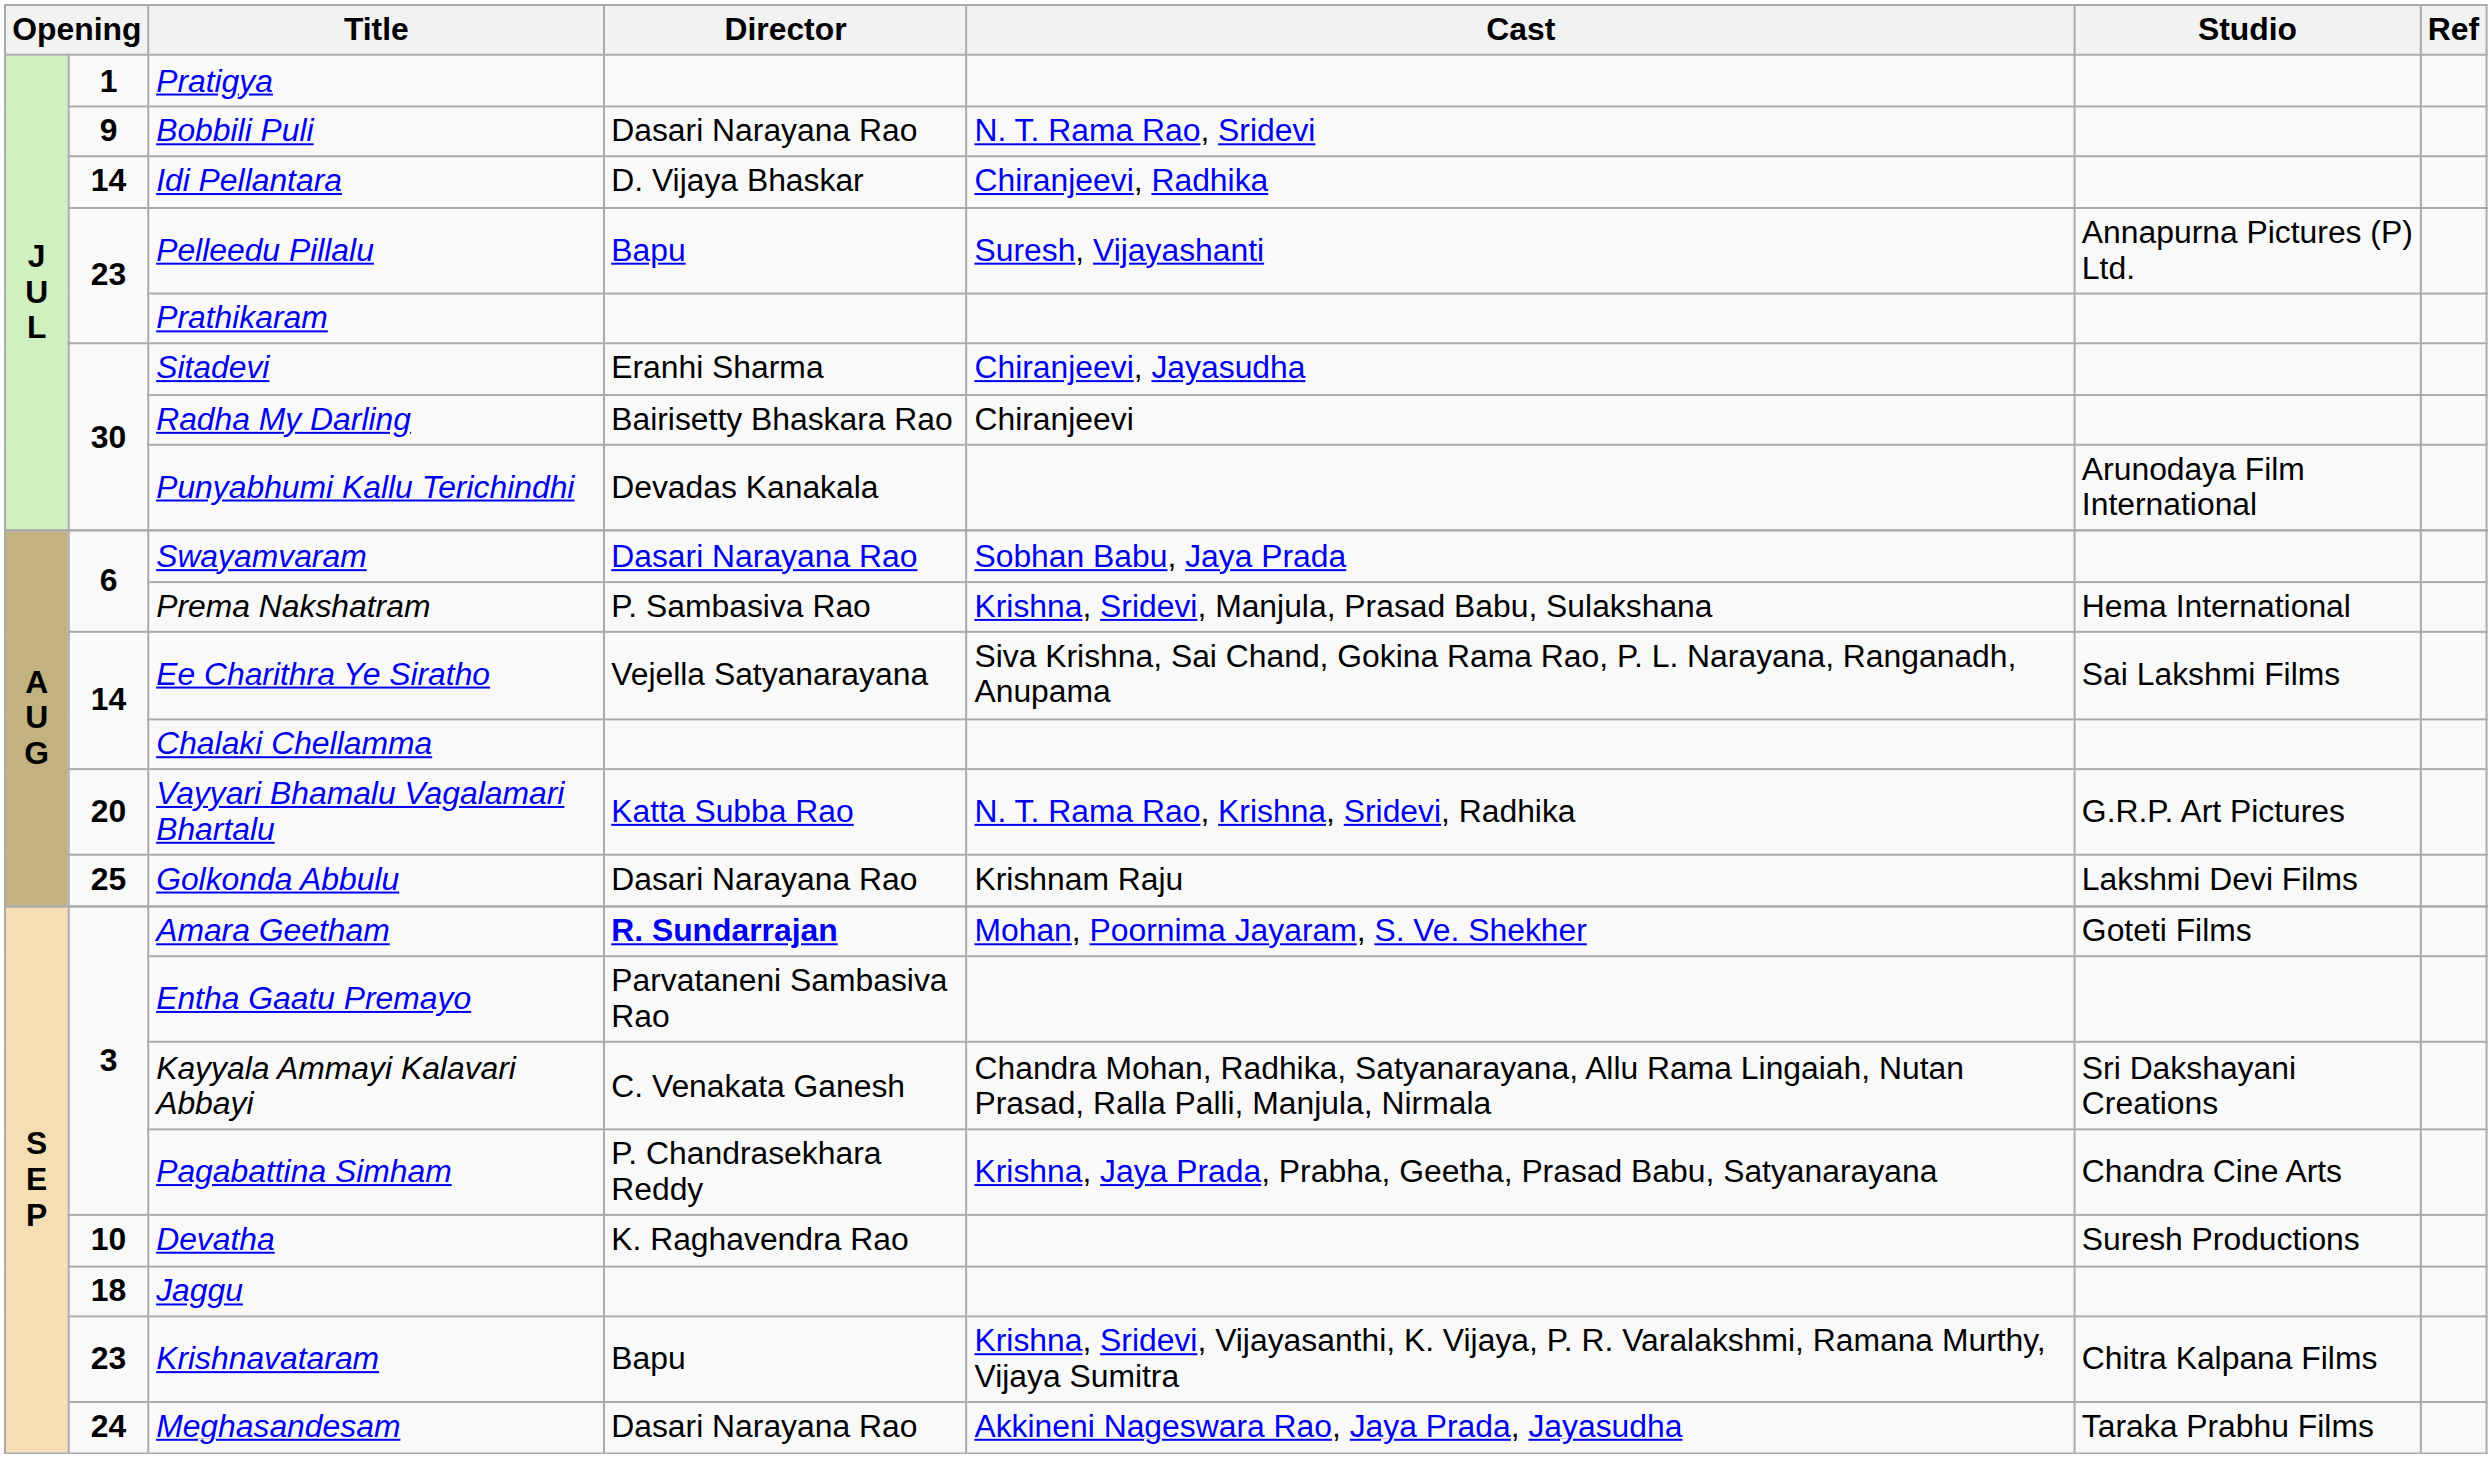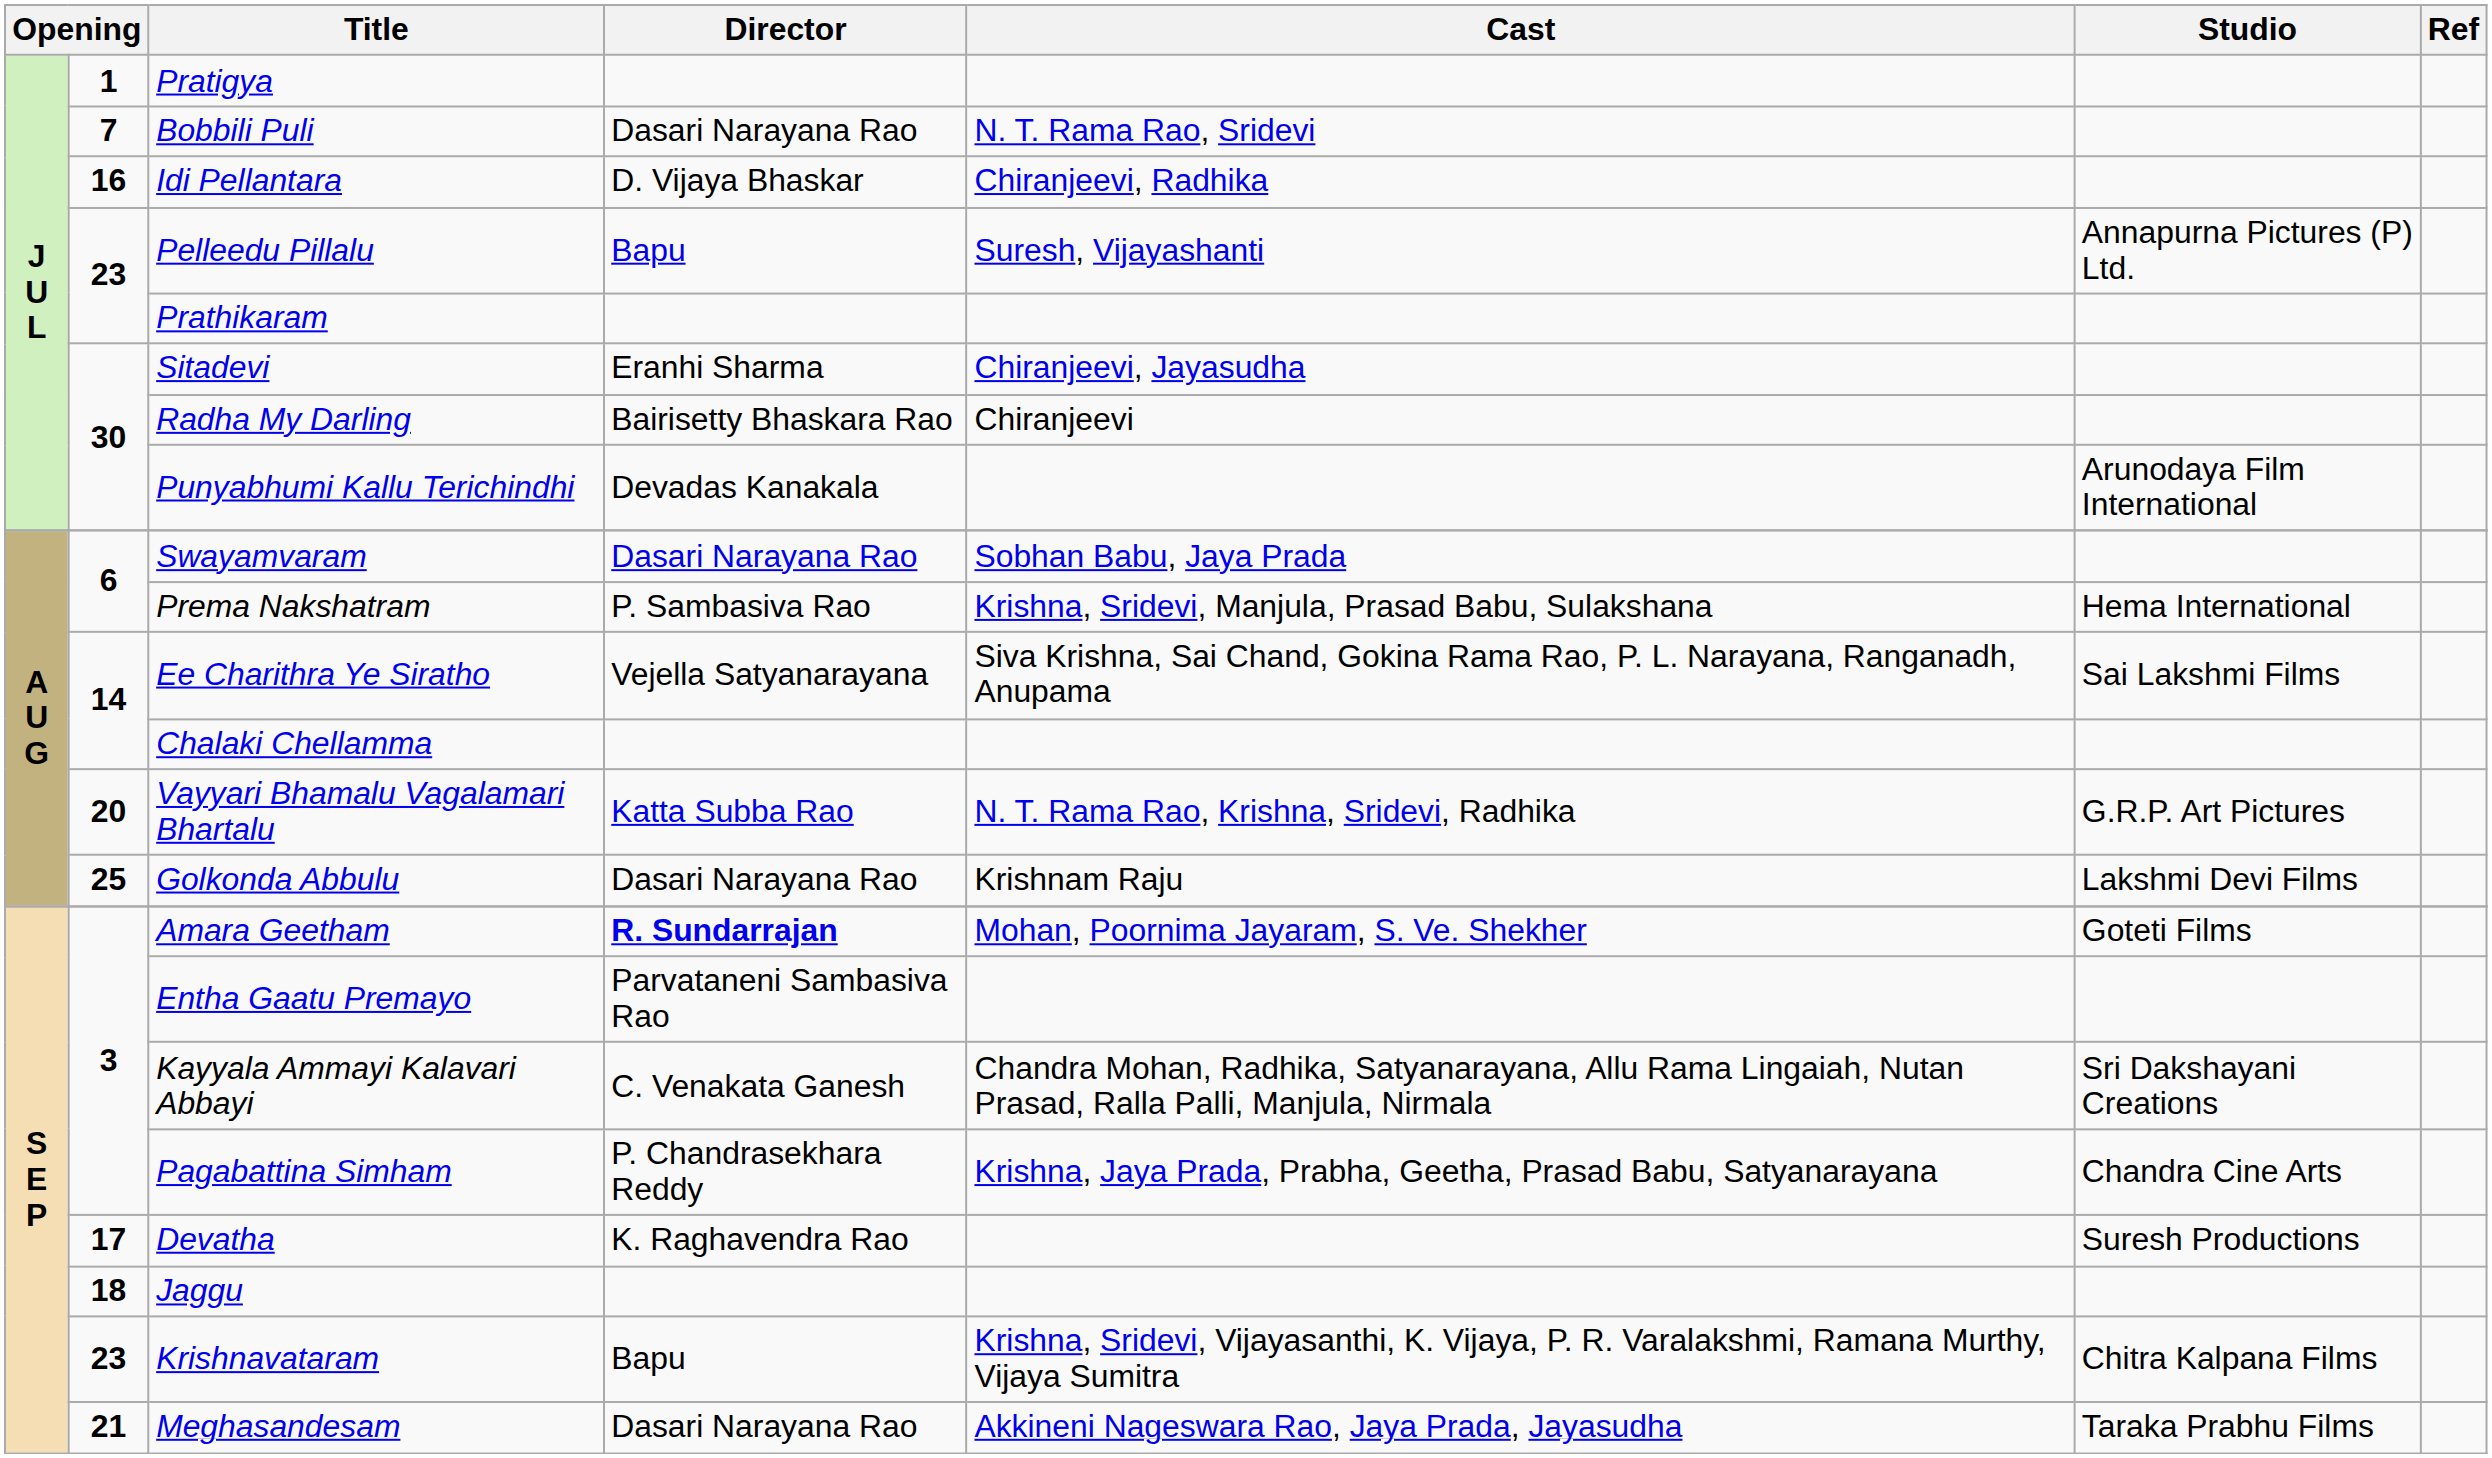(109, 130) 9 -> (109, 130) 7
(109, 181) 14 -> (109, 181) 16
(109, 1239) 10 -> (109, 1239) 17
(109, 1427) 24 -> (109, 1427) 21
